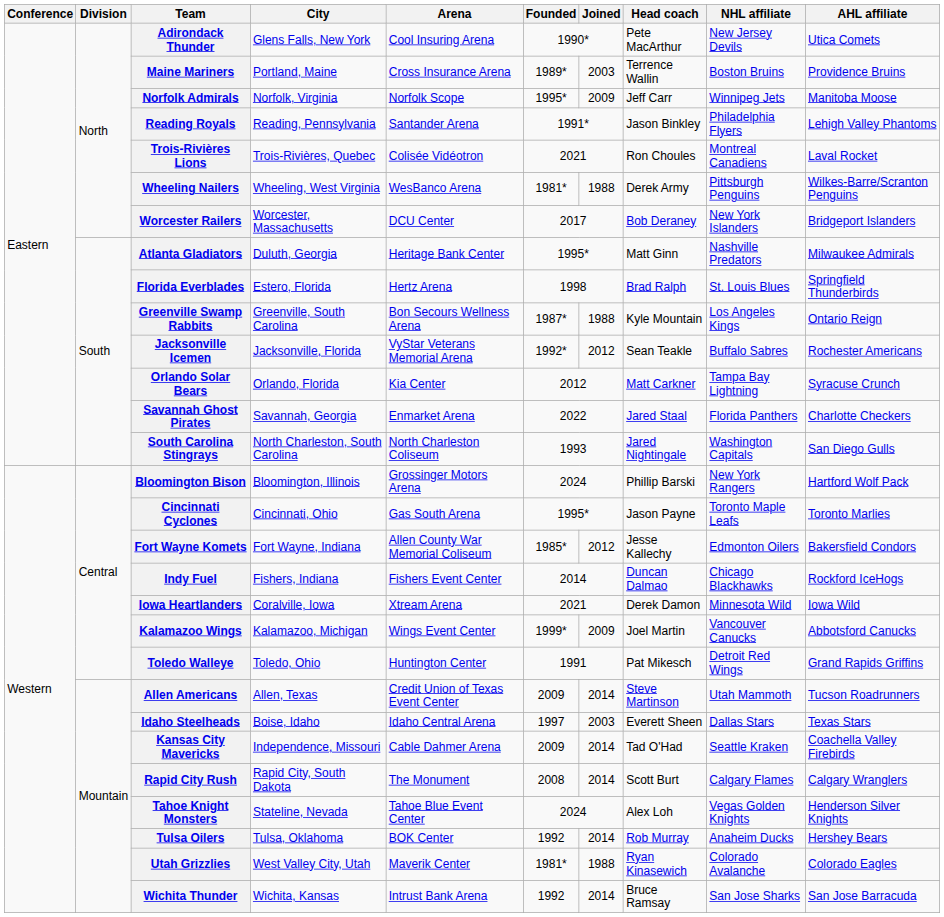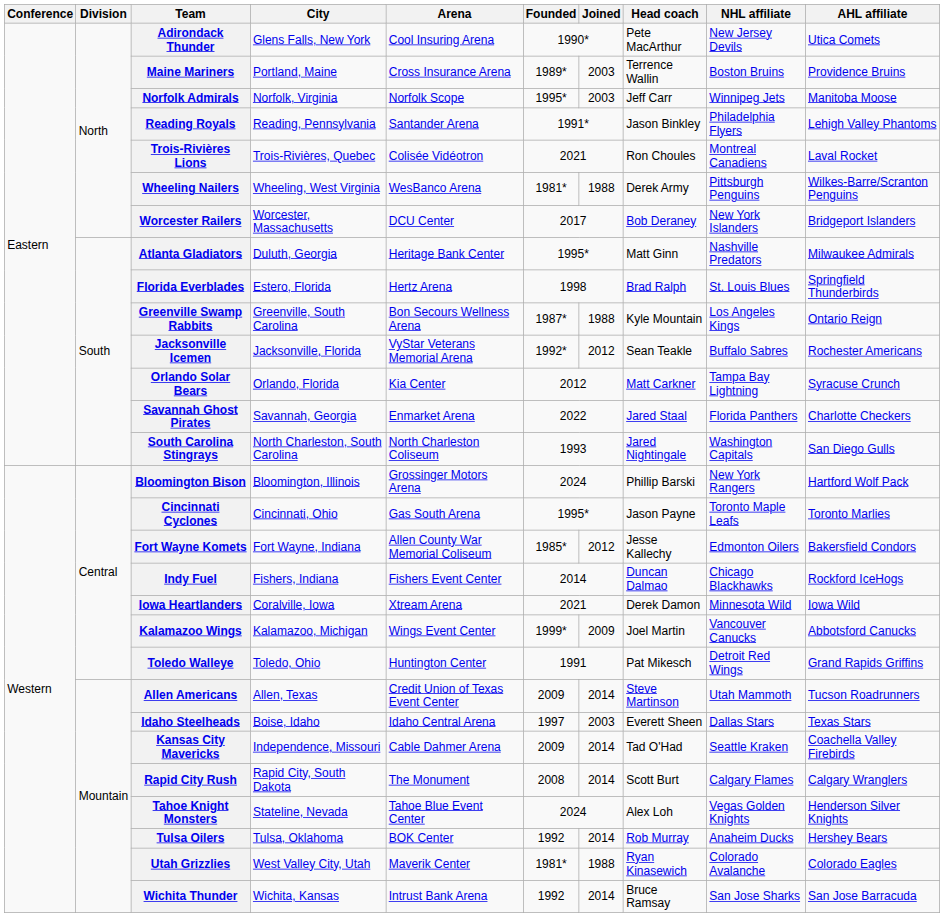(601, 98) 2009 -> (601, 98) 2003
